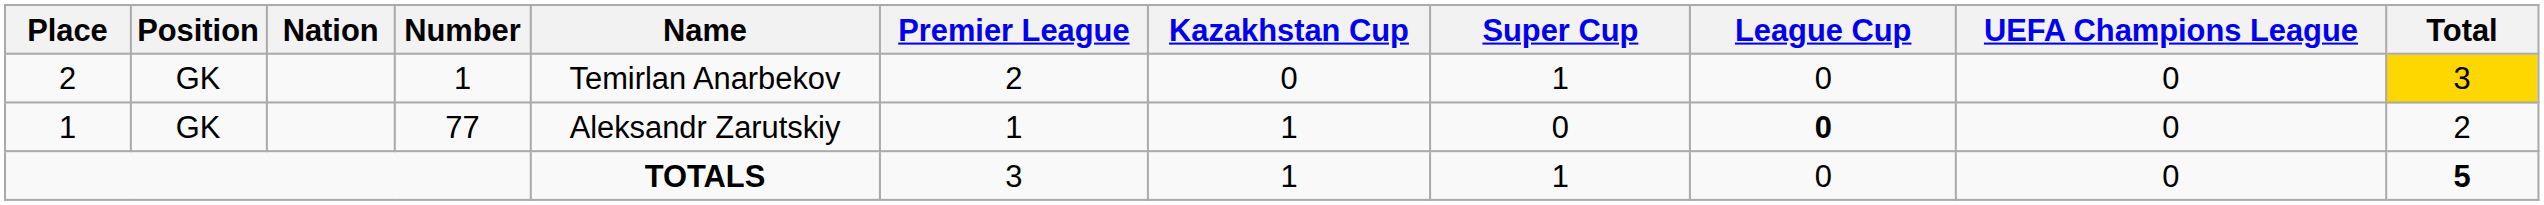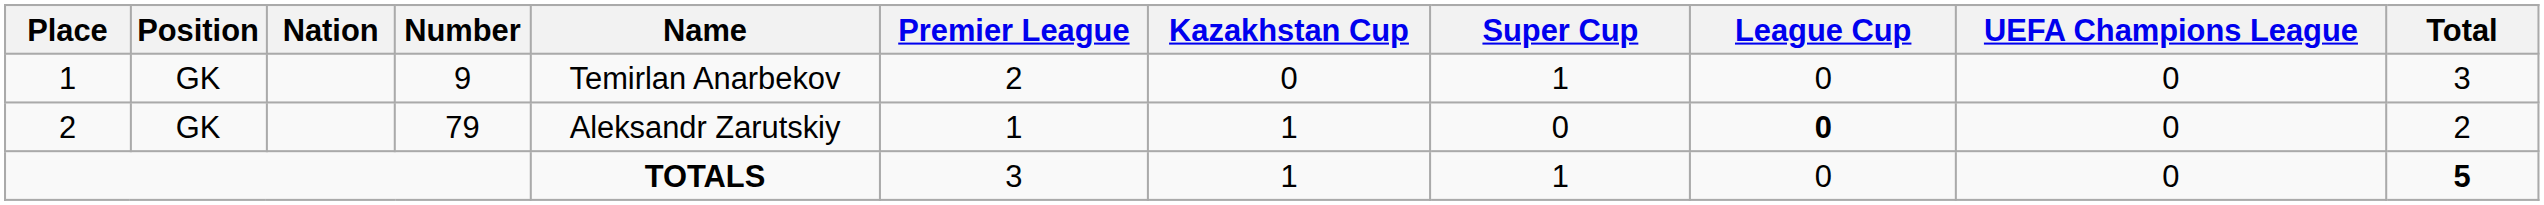(67, 78) 2 -> (67, 78) 1
(463, 78) 1 -> (463, 78) 9
(2462, 78) gold background -> (2462, 78) no background
(67, 127) 1 -> (67, 127) 2
(463, 127) 77 -> (463, 127) 79
